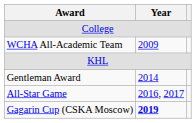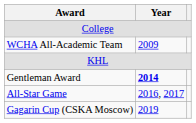(148, 77) normal -> (148, 77) bold
(148, 110) bold -> (148, 110) normal
